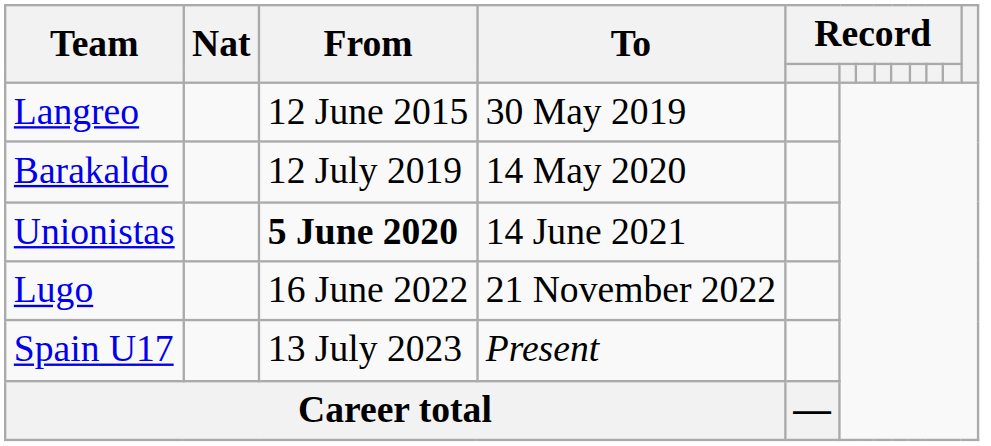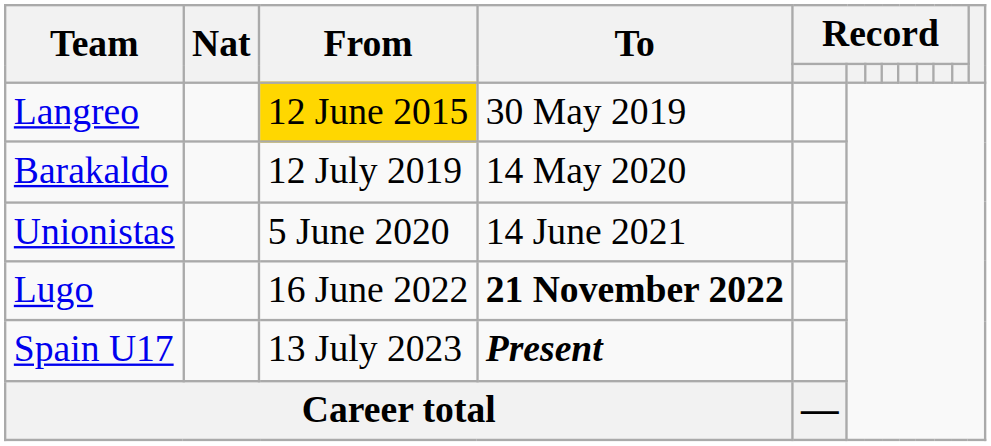(368, 111) no background -> (368, 111) gold background
(363, 230) bold -> (359, 230) normal
(631, 290) normal -> (635, 290) bold
(542, 349) normal -> (544, 349) bold
